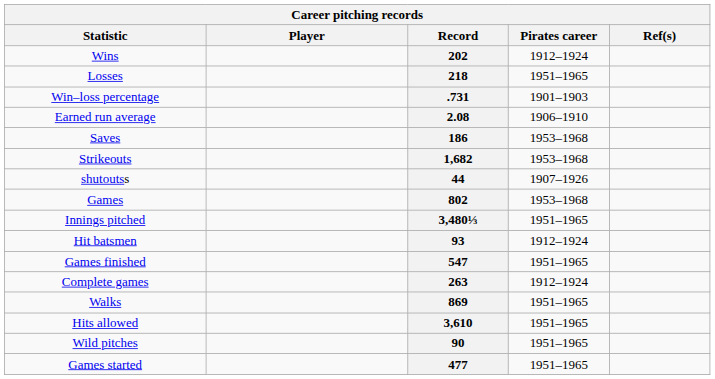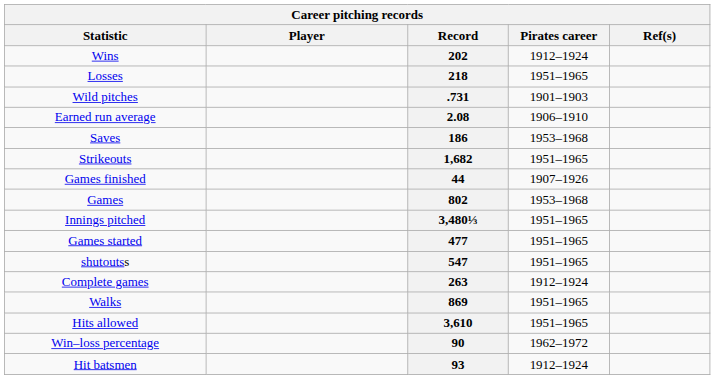(105, 96) Win–loss percentage -> (105, 96) Wild pitches
(559, 158) 1953–1968 -> (559, 158) 1951–1965
(105, 179) shutoutss -> (105, 179) Games finished
rows swapped: (458, 364) <-> (458, 240)
(105, 261) Games finished -> (105, 261) shutoutss
(105, 343) Wild pitches -> (105, 343) Win–loss percentage
(559, 343) 1951–1965 -> (559, 343) 1962–1972
